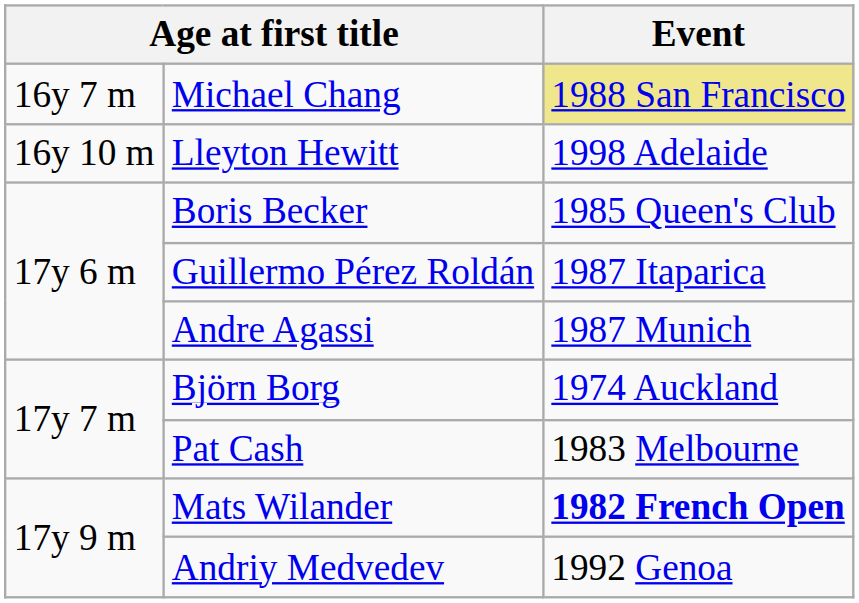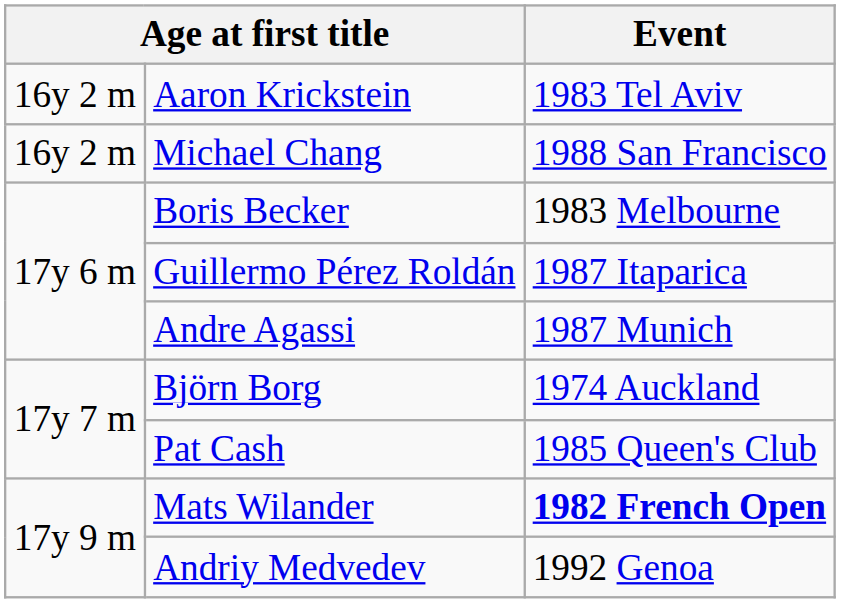+ row: (282, 93)
(75, 93) 16y 7 m -> (75, 152) 16y 2 m
(698, 93) khaki background -> (680, 152) no background
- row: (285, 152)
(693, 211) 1985 Queen's Club -> (656, 211) 1983 Melbourne
(675, 448) 1983 Melbourne -> (675, 448) 1985 Queen's Club
